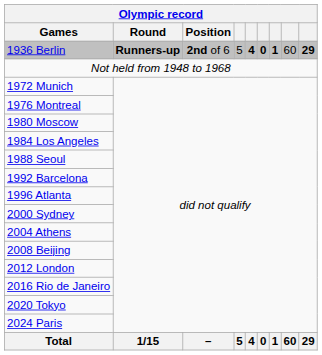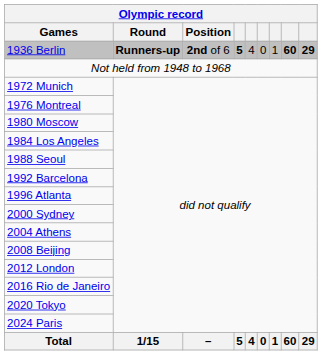(240, 50) normal -> (240, 50) bold
(251, 50) bold -> (251, 50) normal
(263, 50) bold -> (263, 50) normal
(275, 50) bold -> (275, 50) normal
(290, 50) normal -> (290, 50) bold
